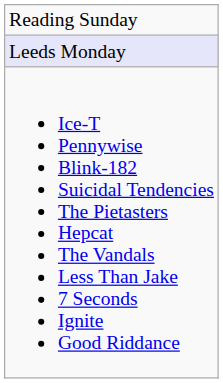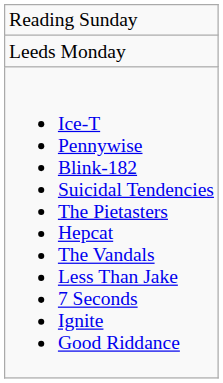(67, 50) lavender background -> (67, 50) no background
